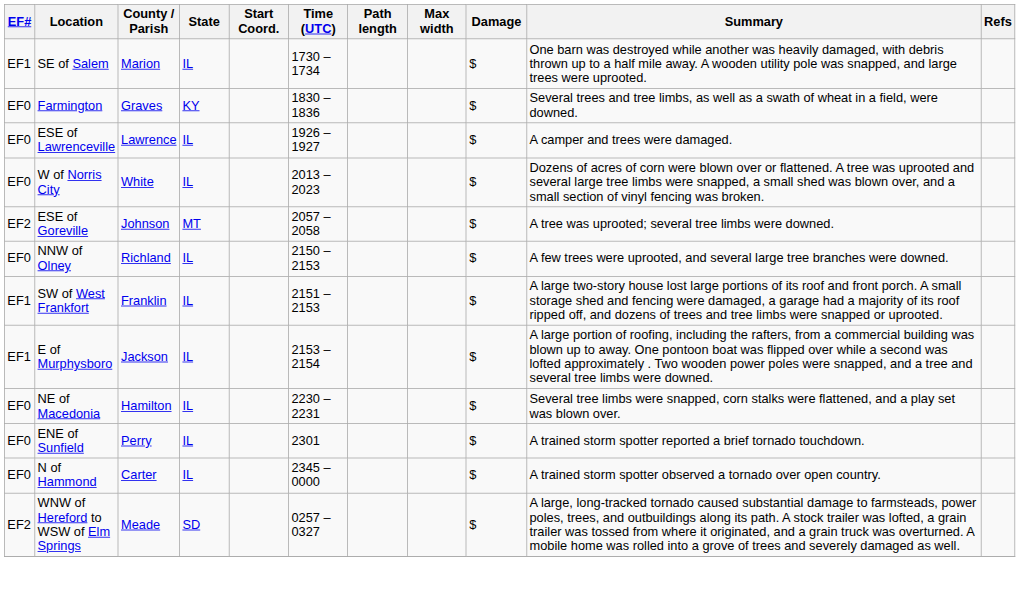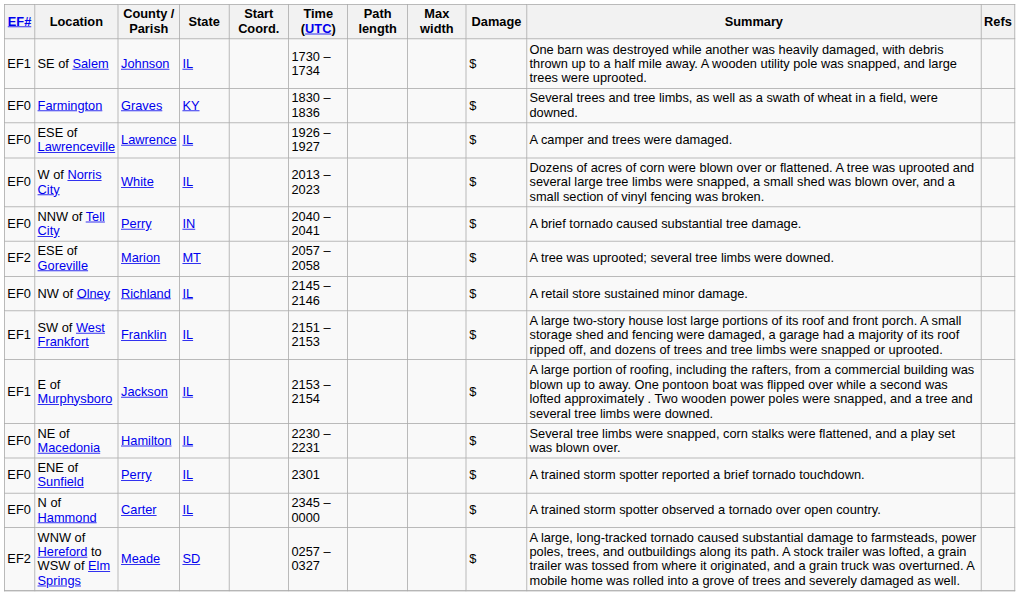(141, 63) Marion -> (145, 63) Johnson
+ row: (71, 224)
(145, 224) Johnson -> (141, 258) Marion
+ row: (74, 293)
- row: (60, 258)
